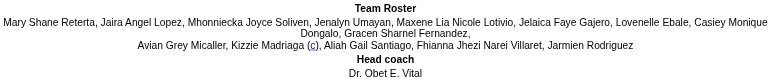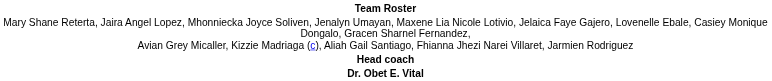(385, 74) normal -> (385, 74) bold
